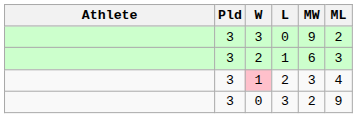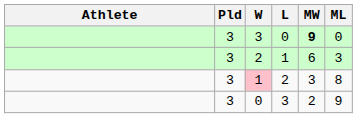(312, 37) normal -> (312, 37) bold
(338, 37) 2 -> (338, 37) 0
(338, 80) 4 -> (338, 80) 8
